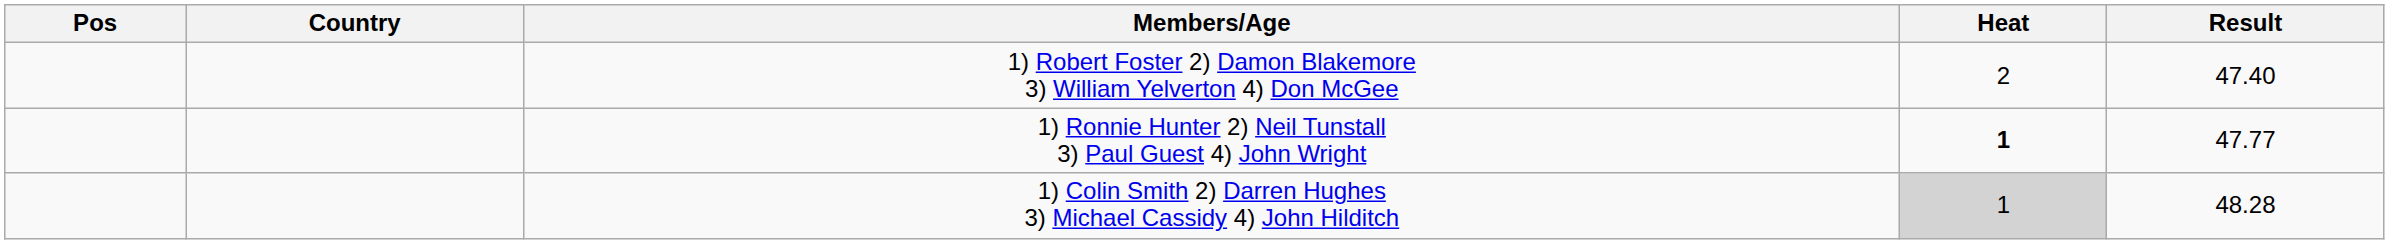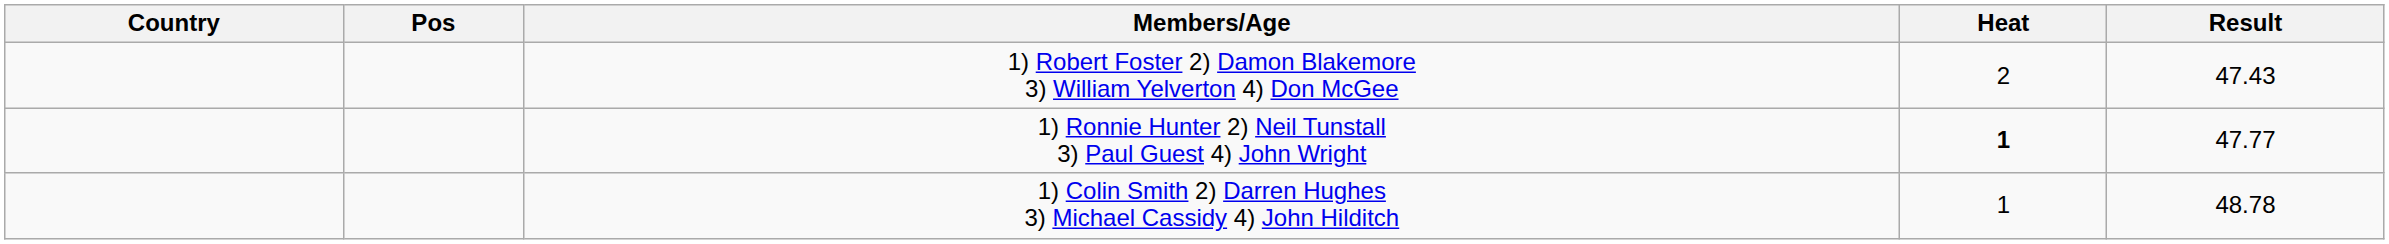columns swapped: (95, 23) <-> (355, 23)
(2245, 75) 47.40 -> (2245, 75) 47.43
(2003, 205) lightgrey background -> (2003, 205) no background
(2245, 205) 48.28 -> (2245, 205) 48.78
